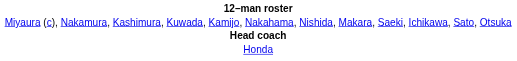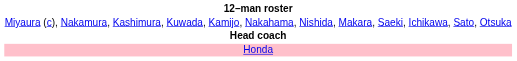(258, 50) no background -> (258, 50) pink background
